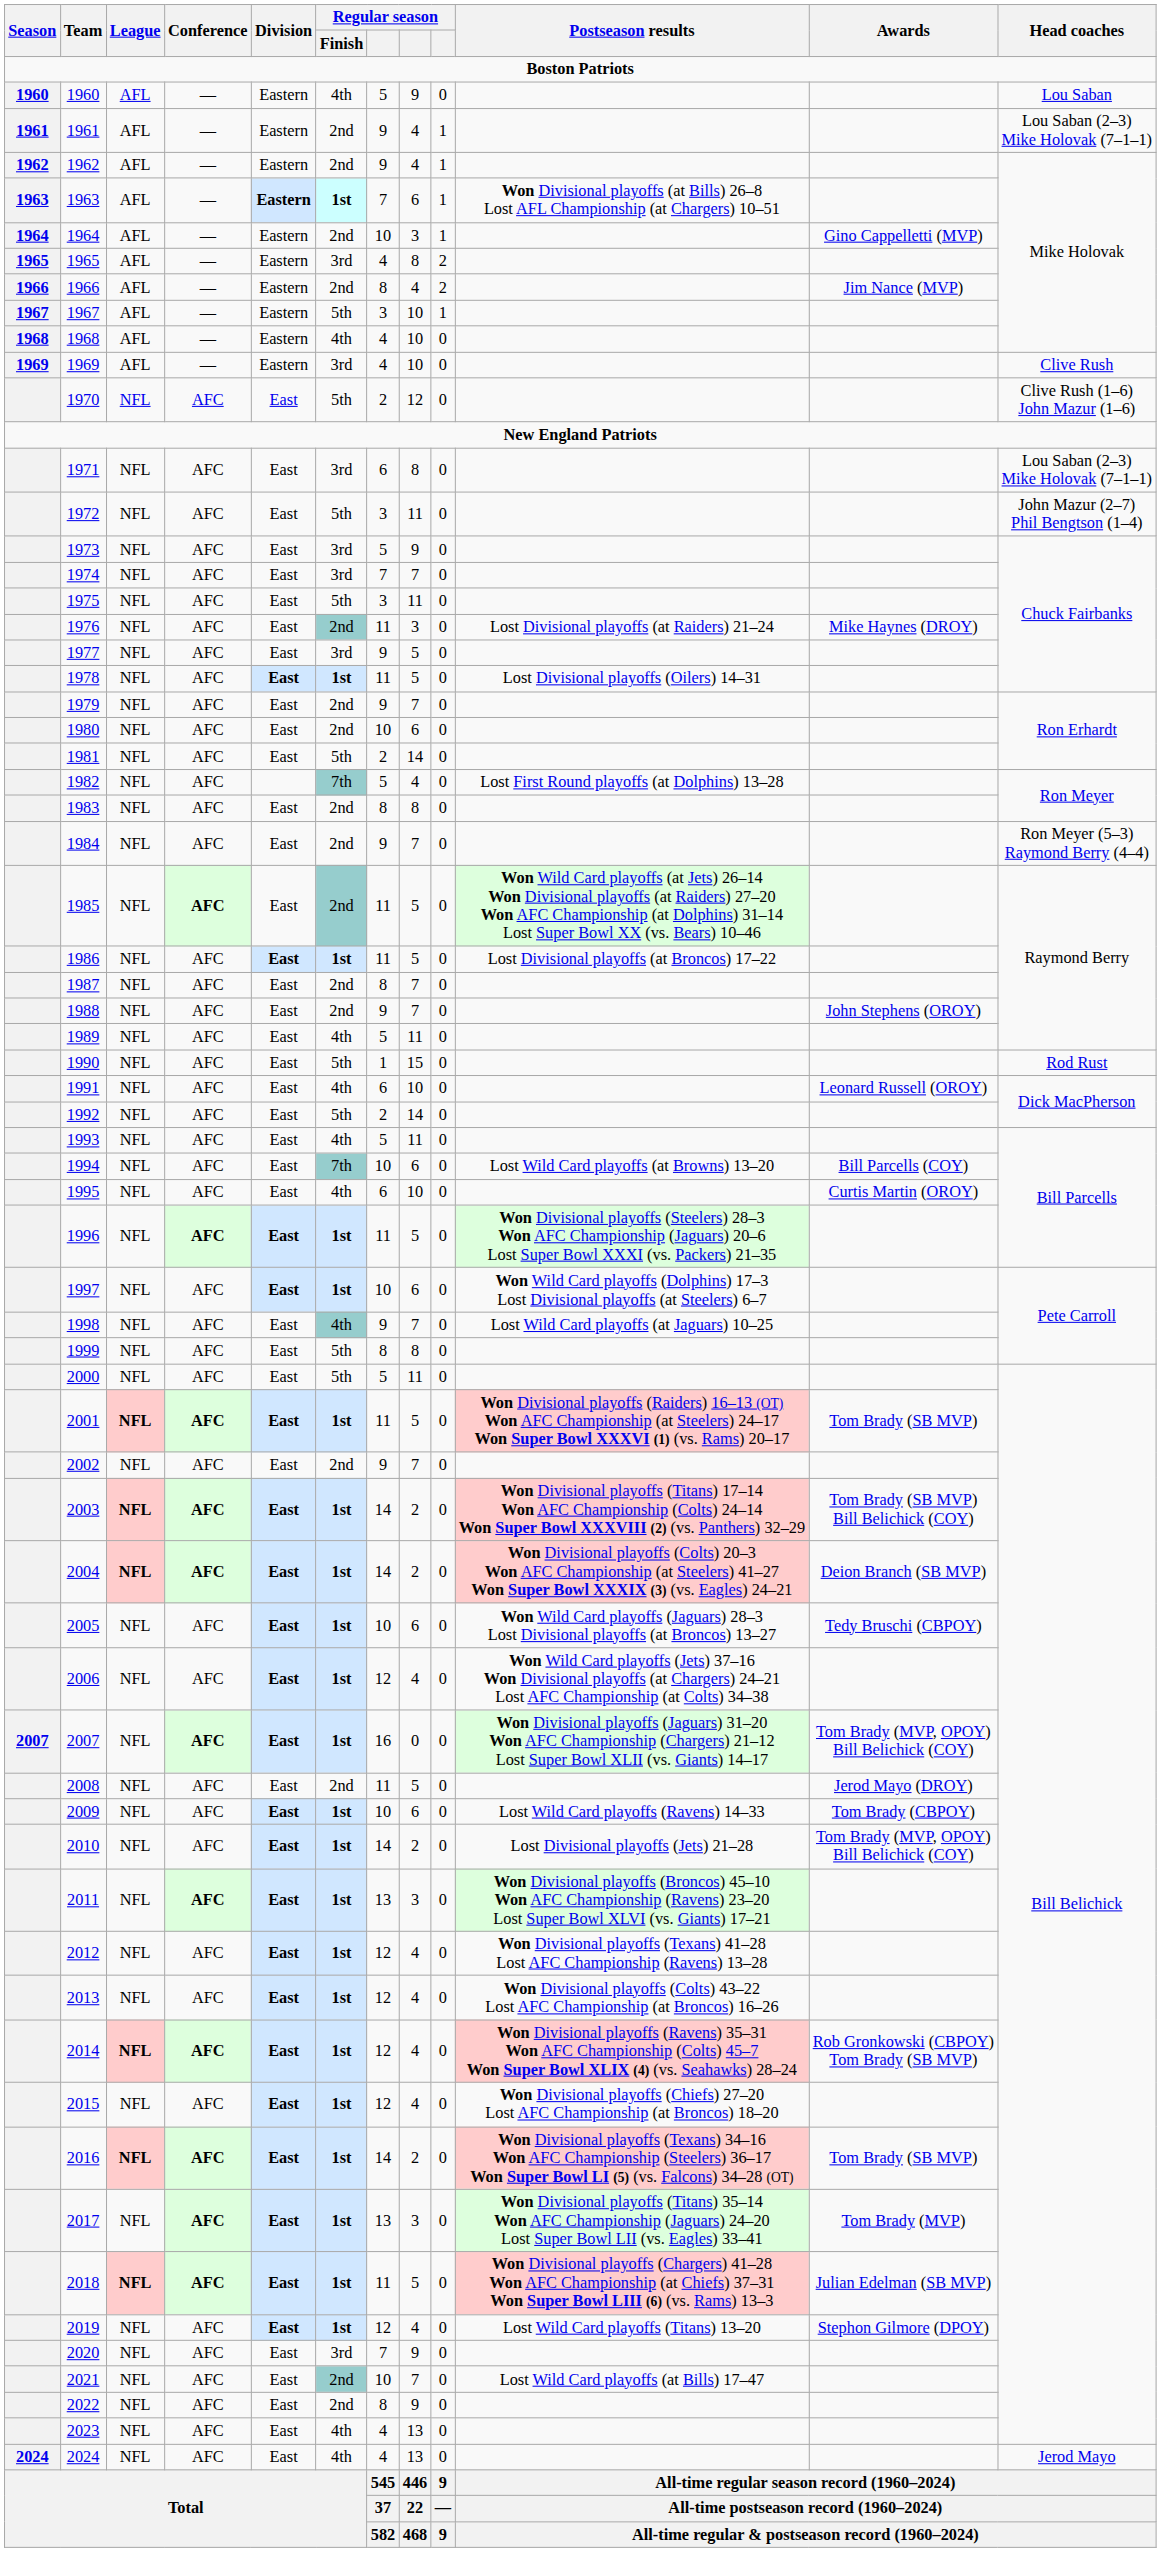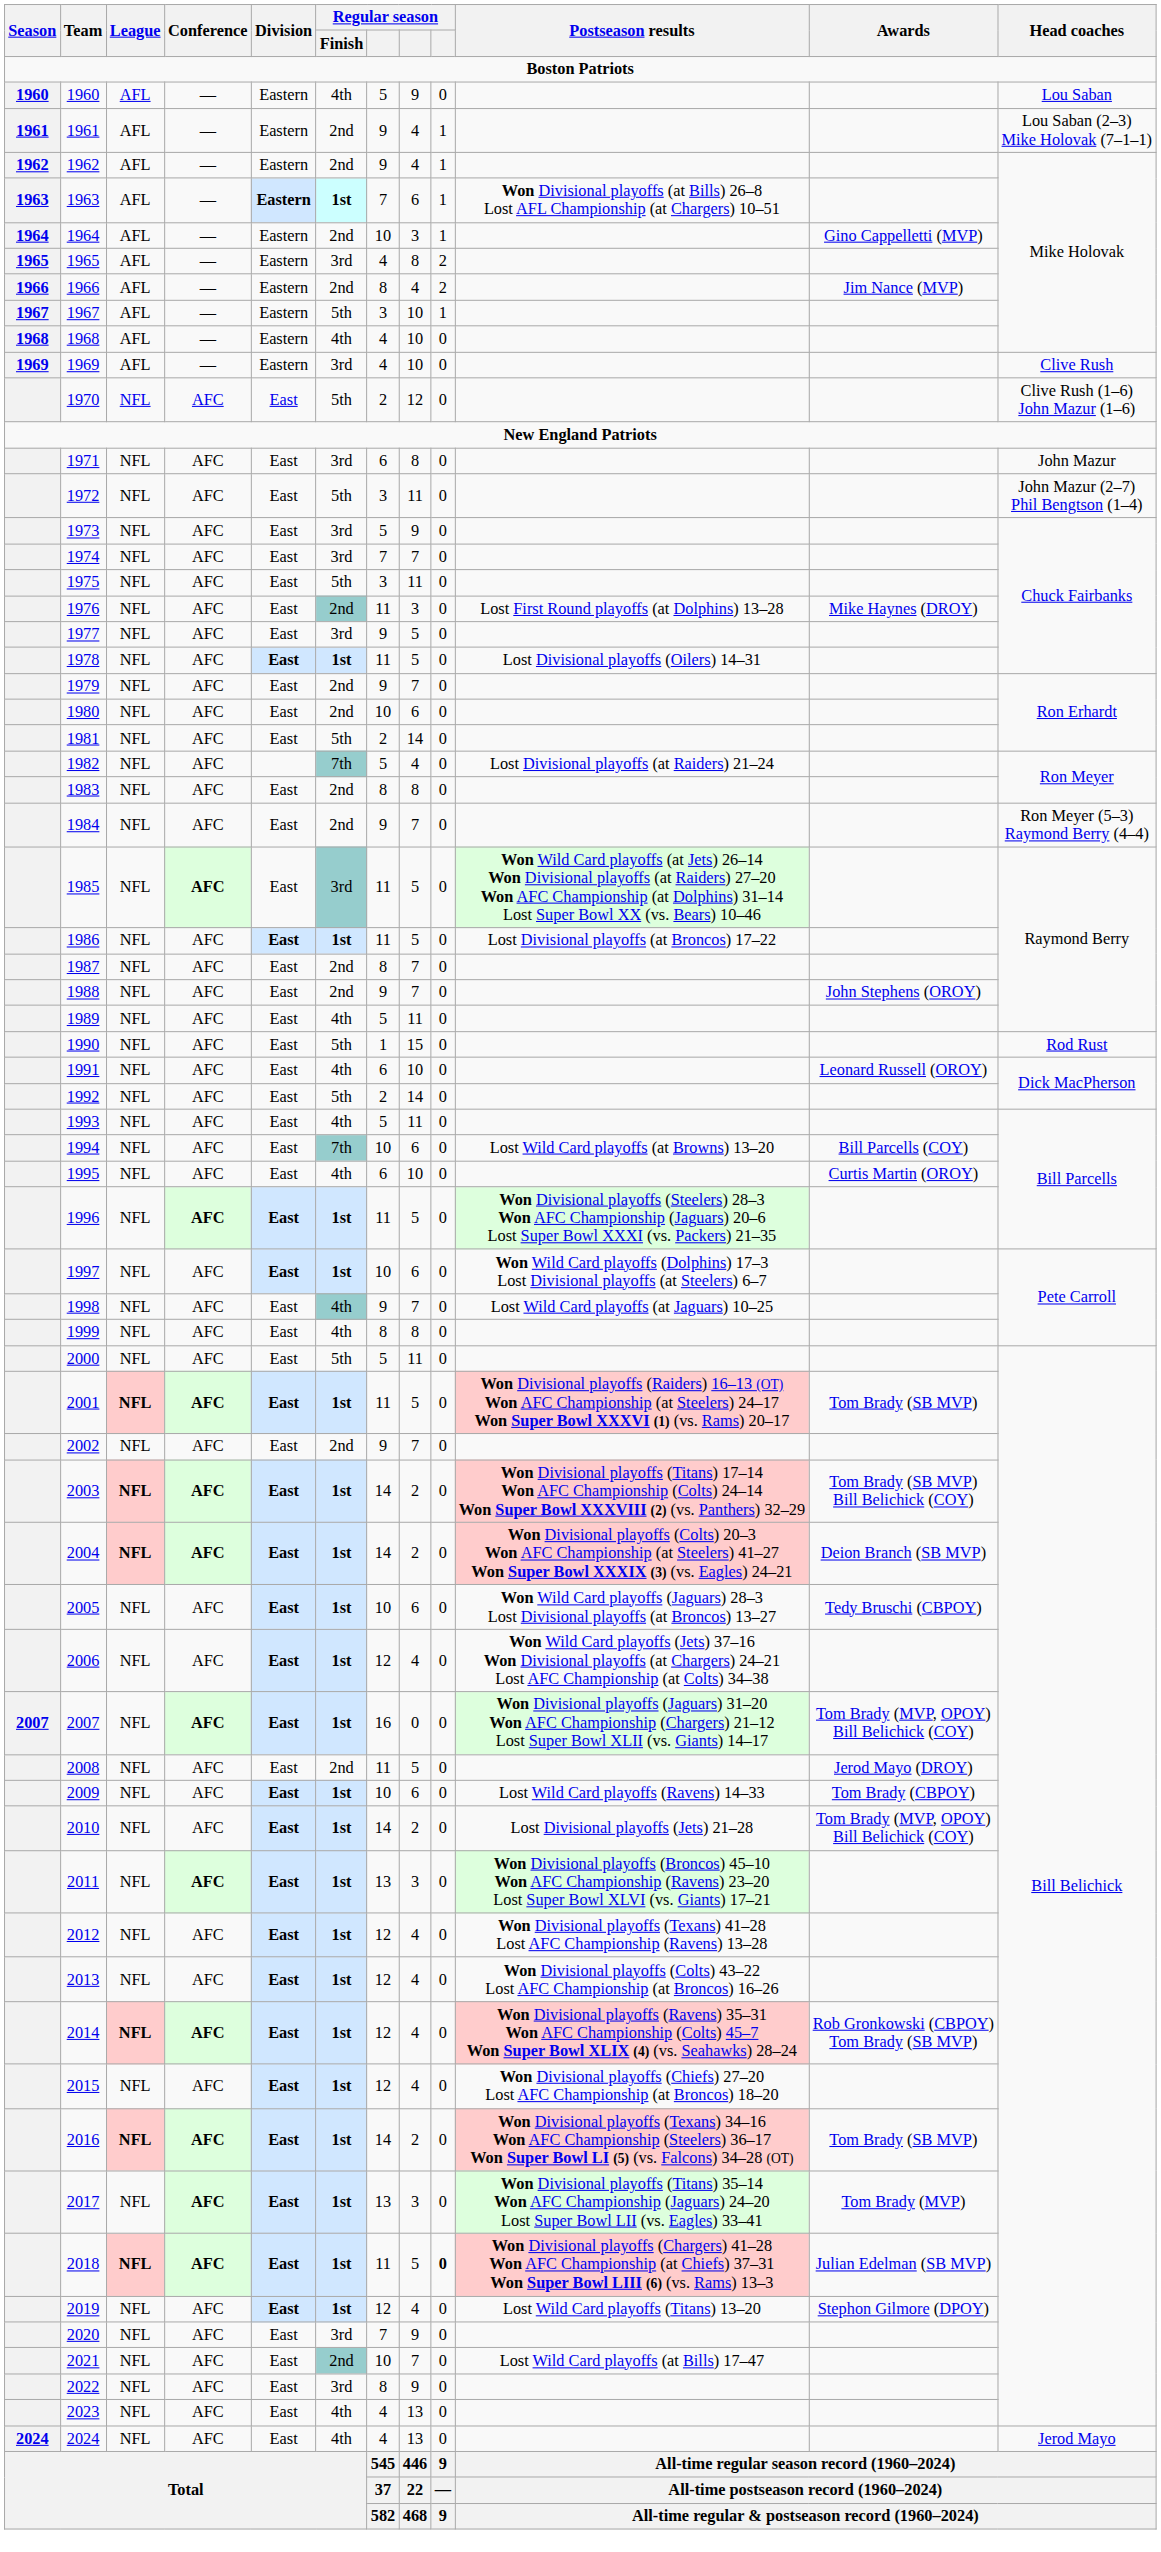(1077, 469) Lou Saban (2–3) Mike Holovak (7–1–1) -> (1077, 460) John Mazur
(632, 626) Lost Divisional playoffs (at Raiders) 21–24 -> (632, 608) Lost First Round playoffs (at Dolphins) 13–28
(632, 782) Lost First Round playoffs (at Dolphins) 13–28 -> (632, 763) Lost Divisional playoffs (at Raiders) 21–24
(341, 905) 2nd -> (341, 887) 3rd
(341, 1350) 5th -> (341, 1332) 4th
(443, 2283) normal -> (443, 2264) bold
(341, 2405) 2nd -> (341, 2386) 3rd
